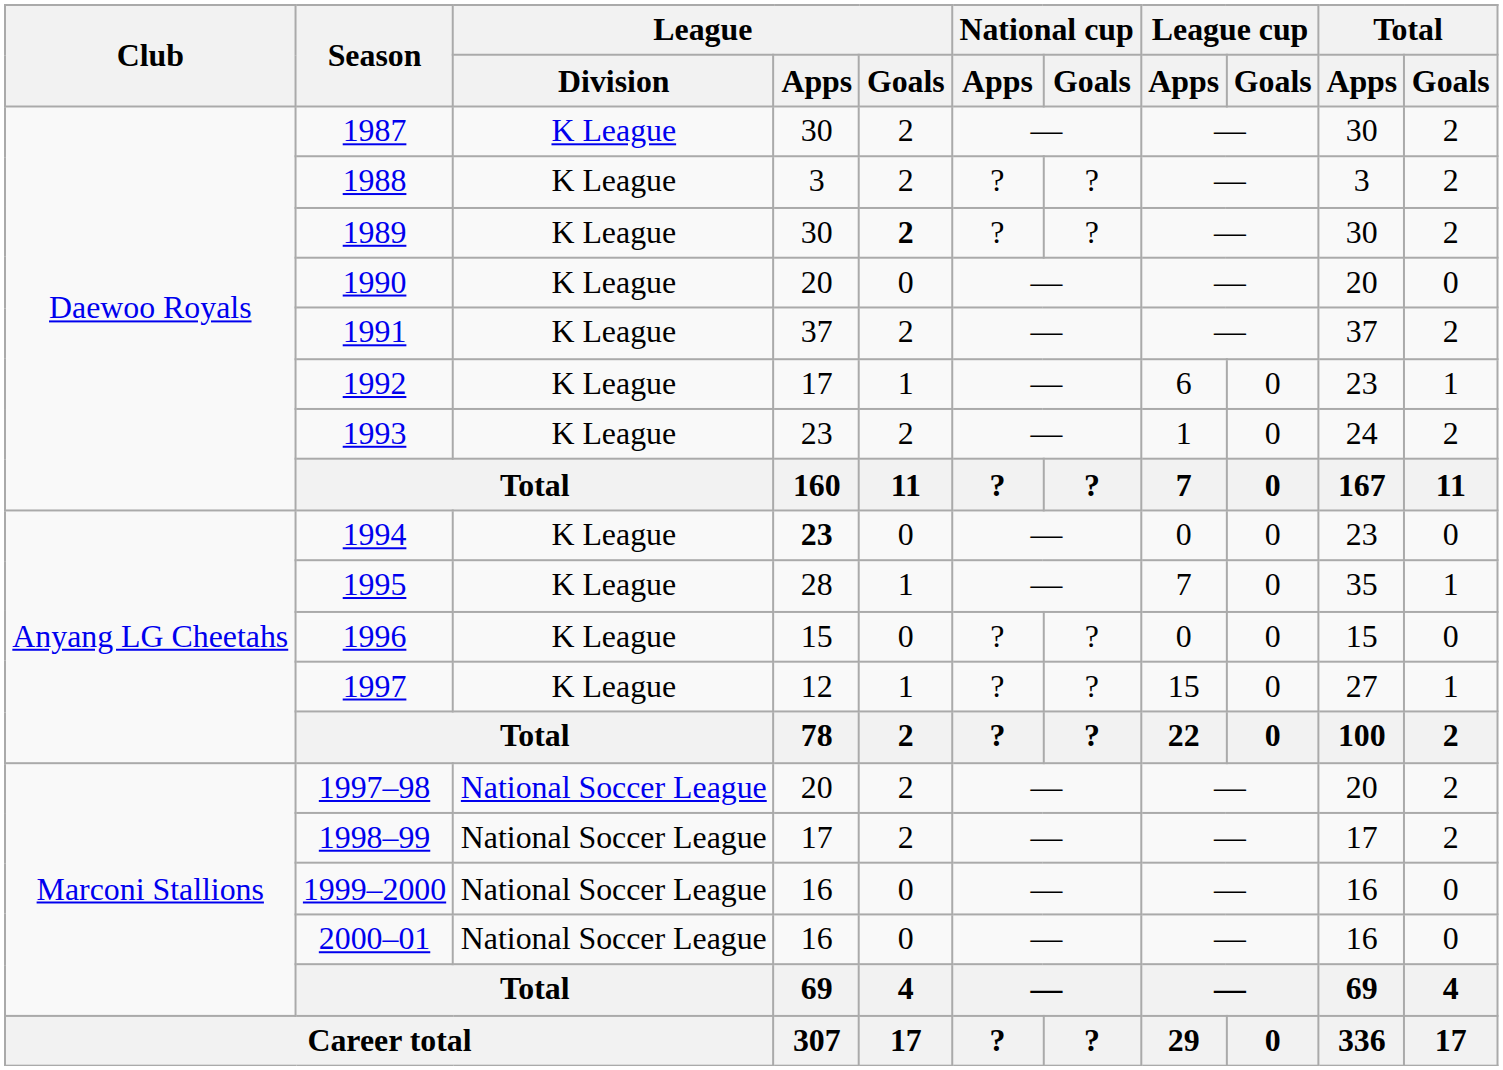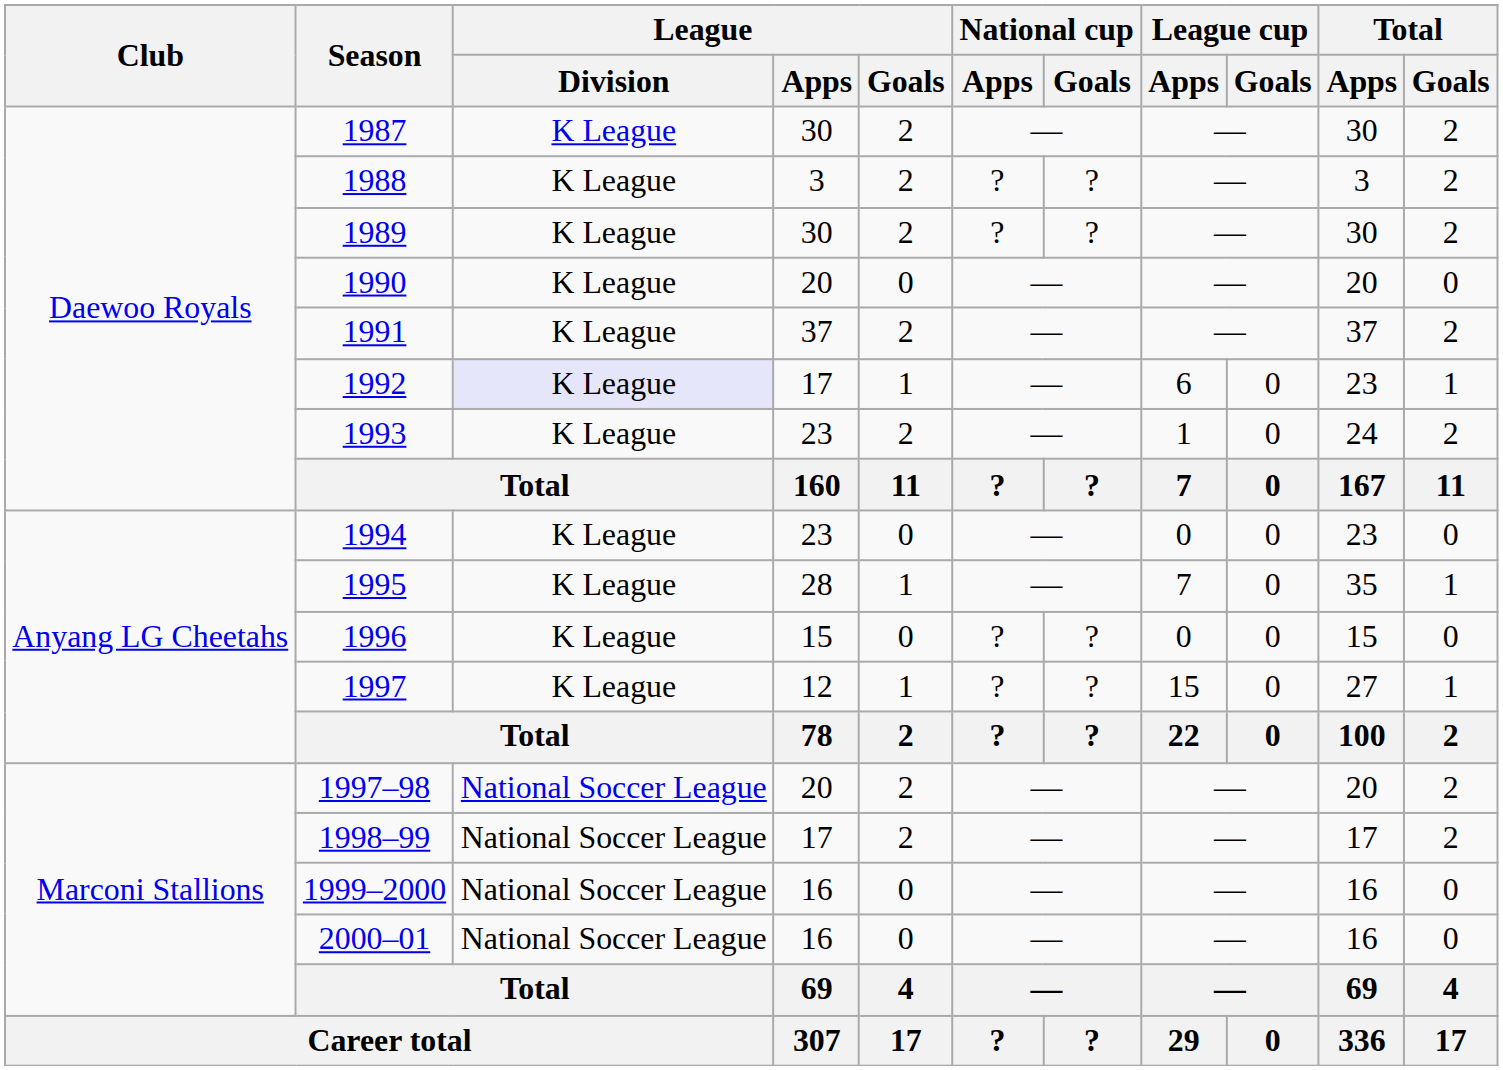(906, 231) bold -> (906, 231) normal
(614, 383) no background -> (614, 383) lavender background
(817, 534) bold -> (817, 534) normal
